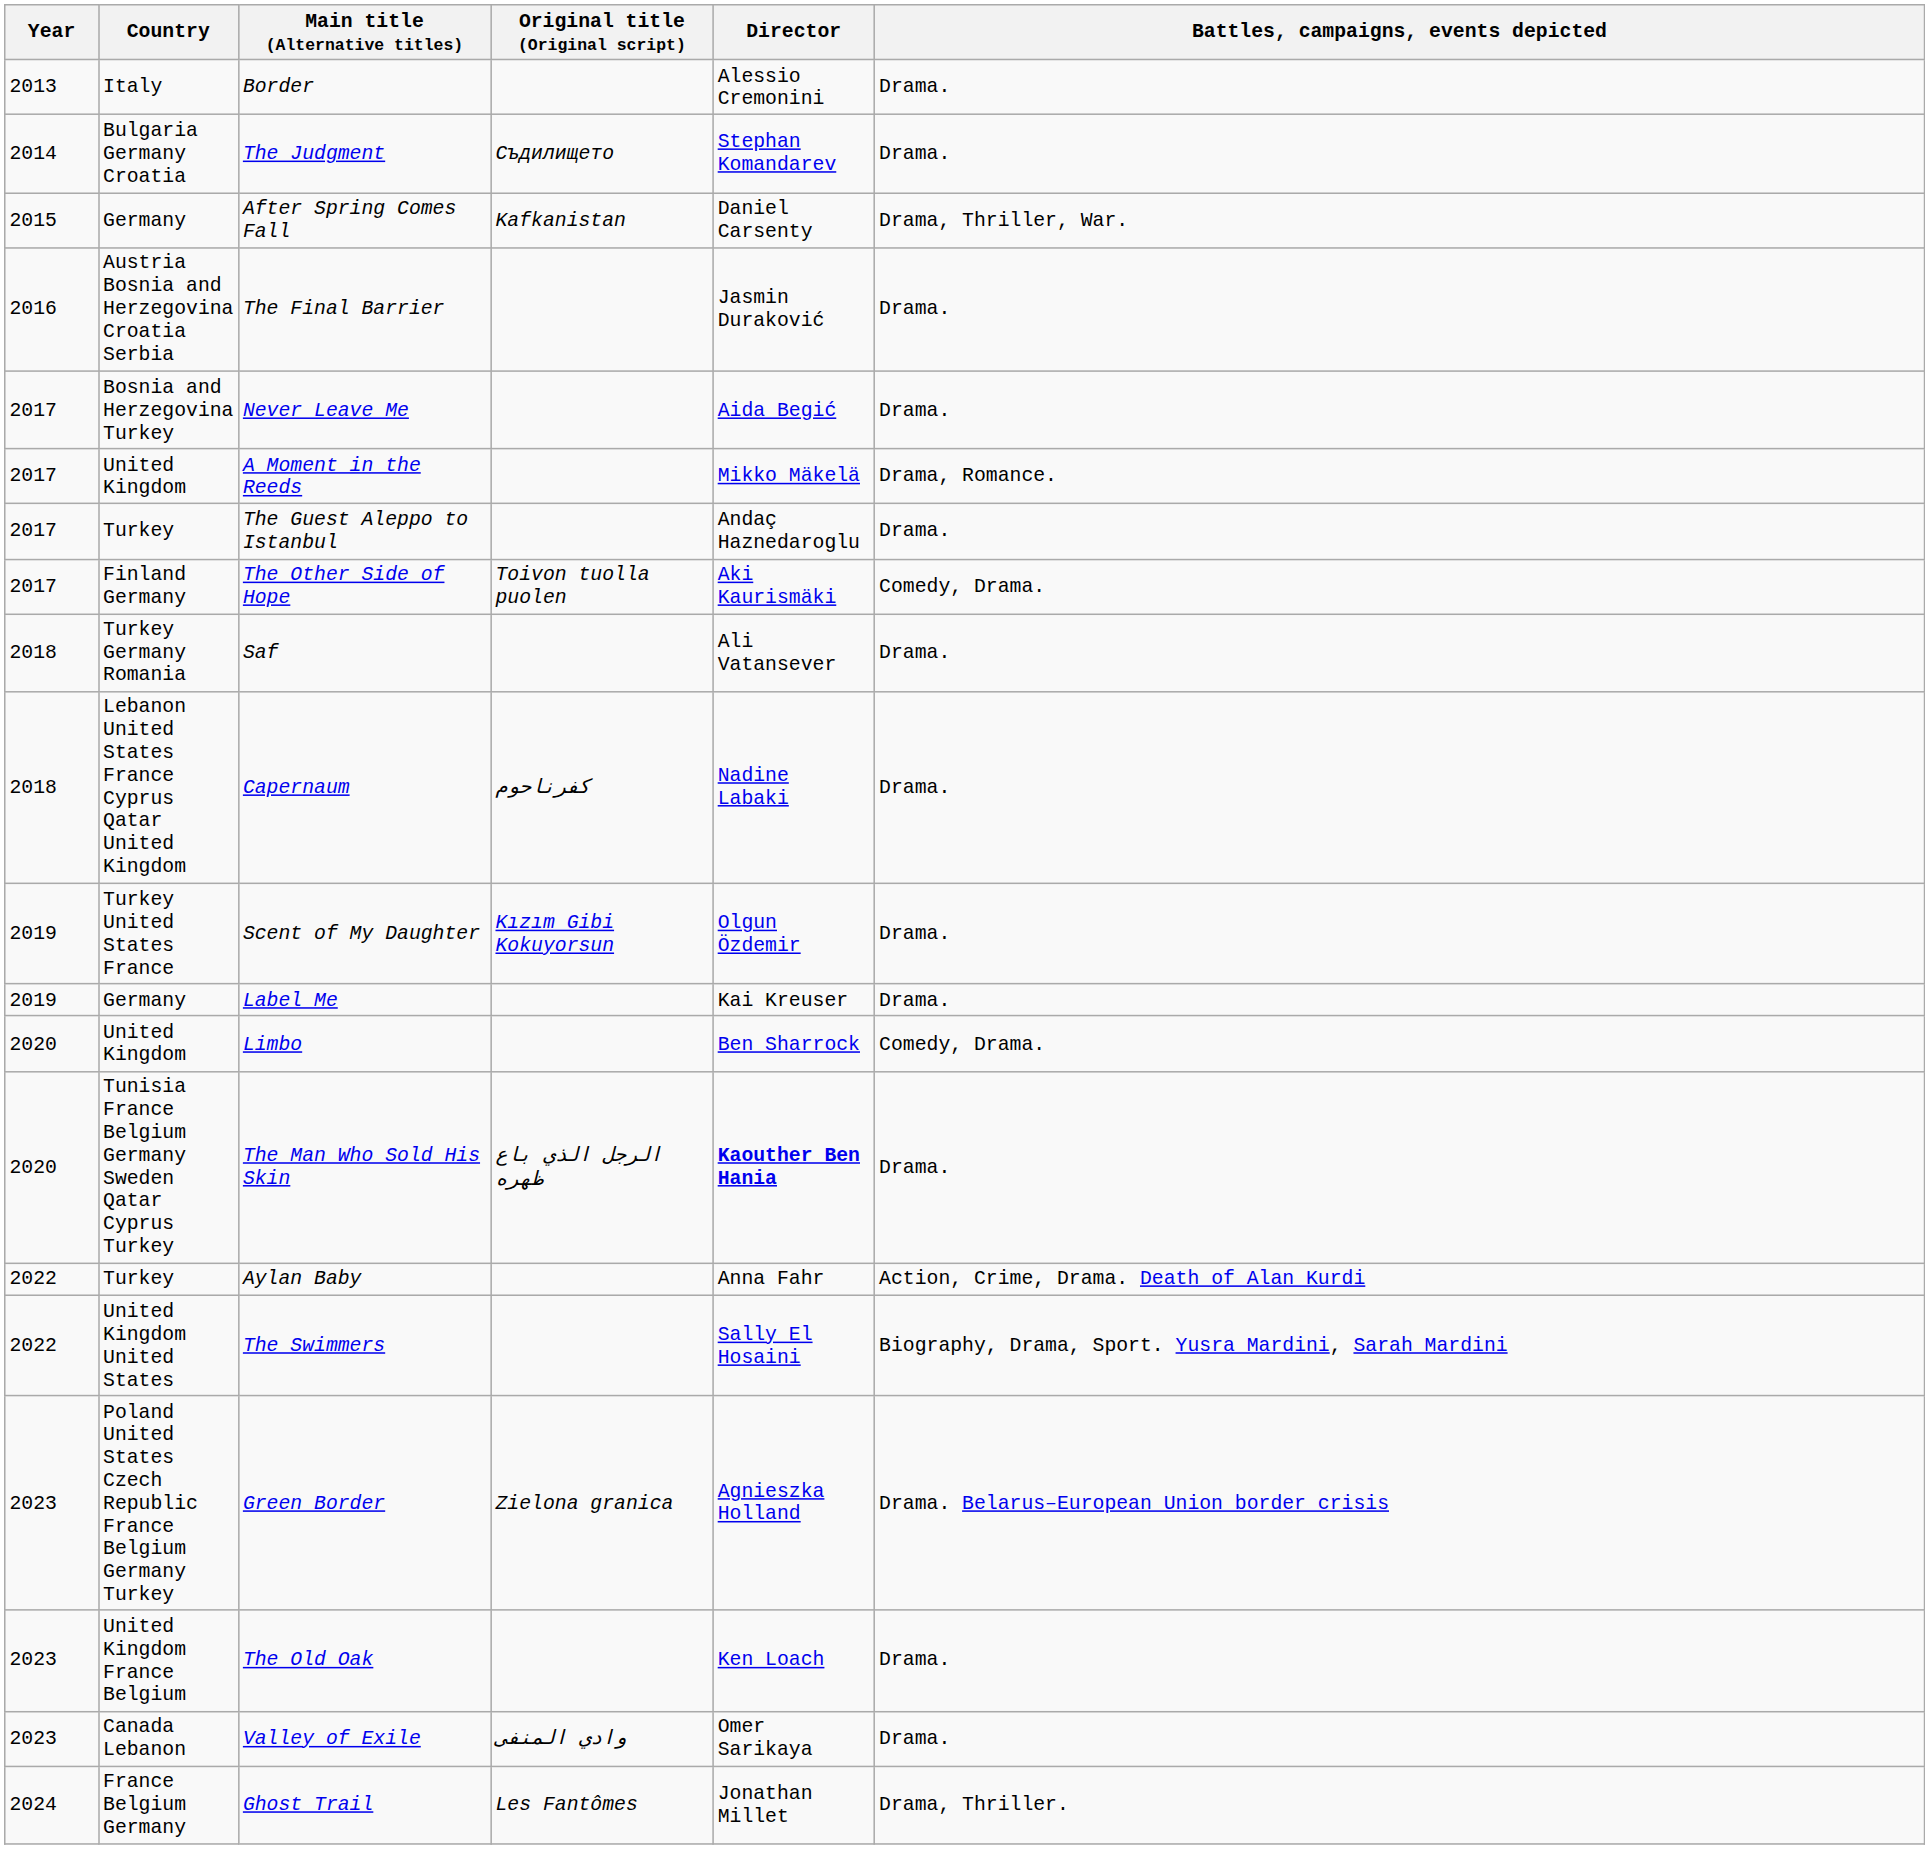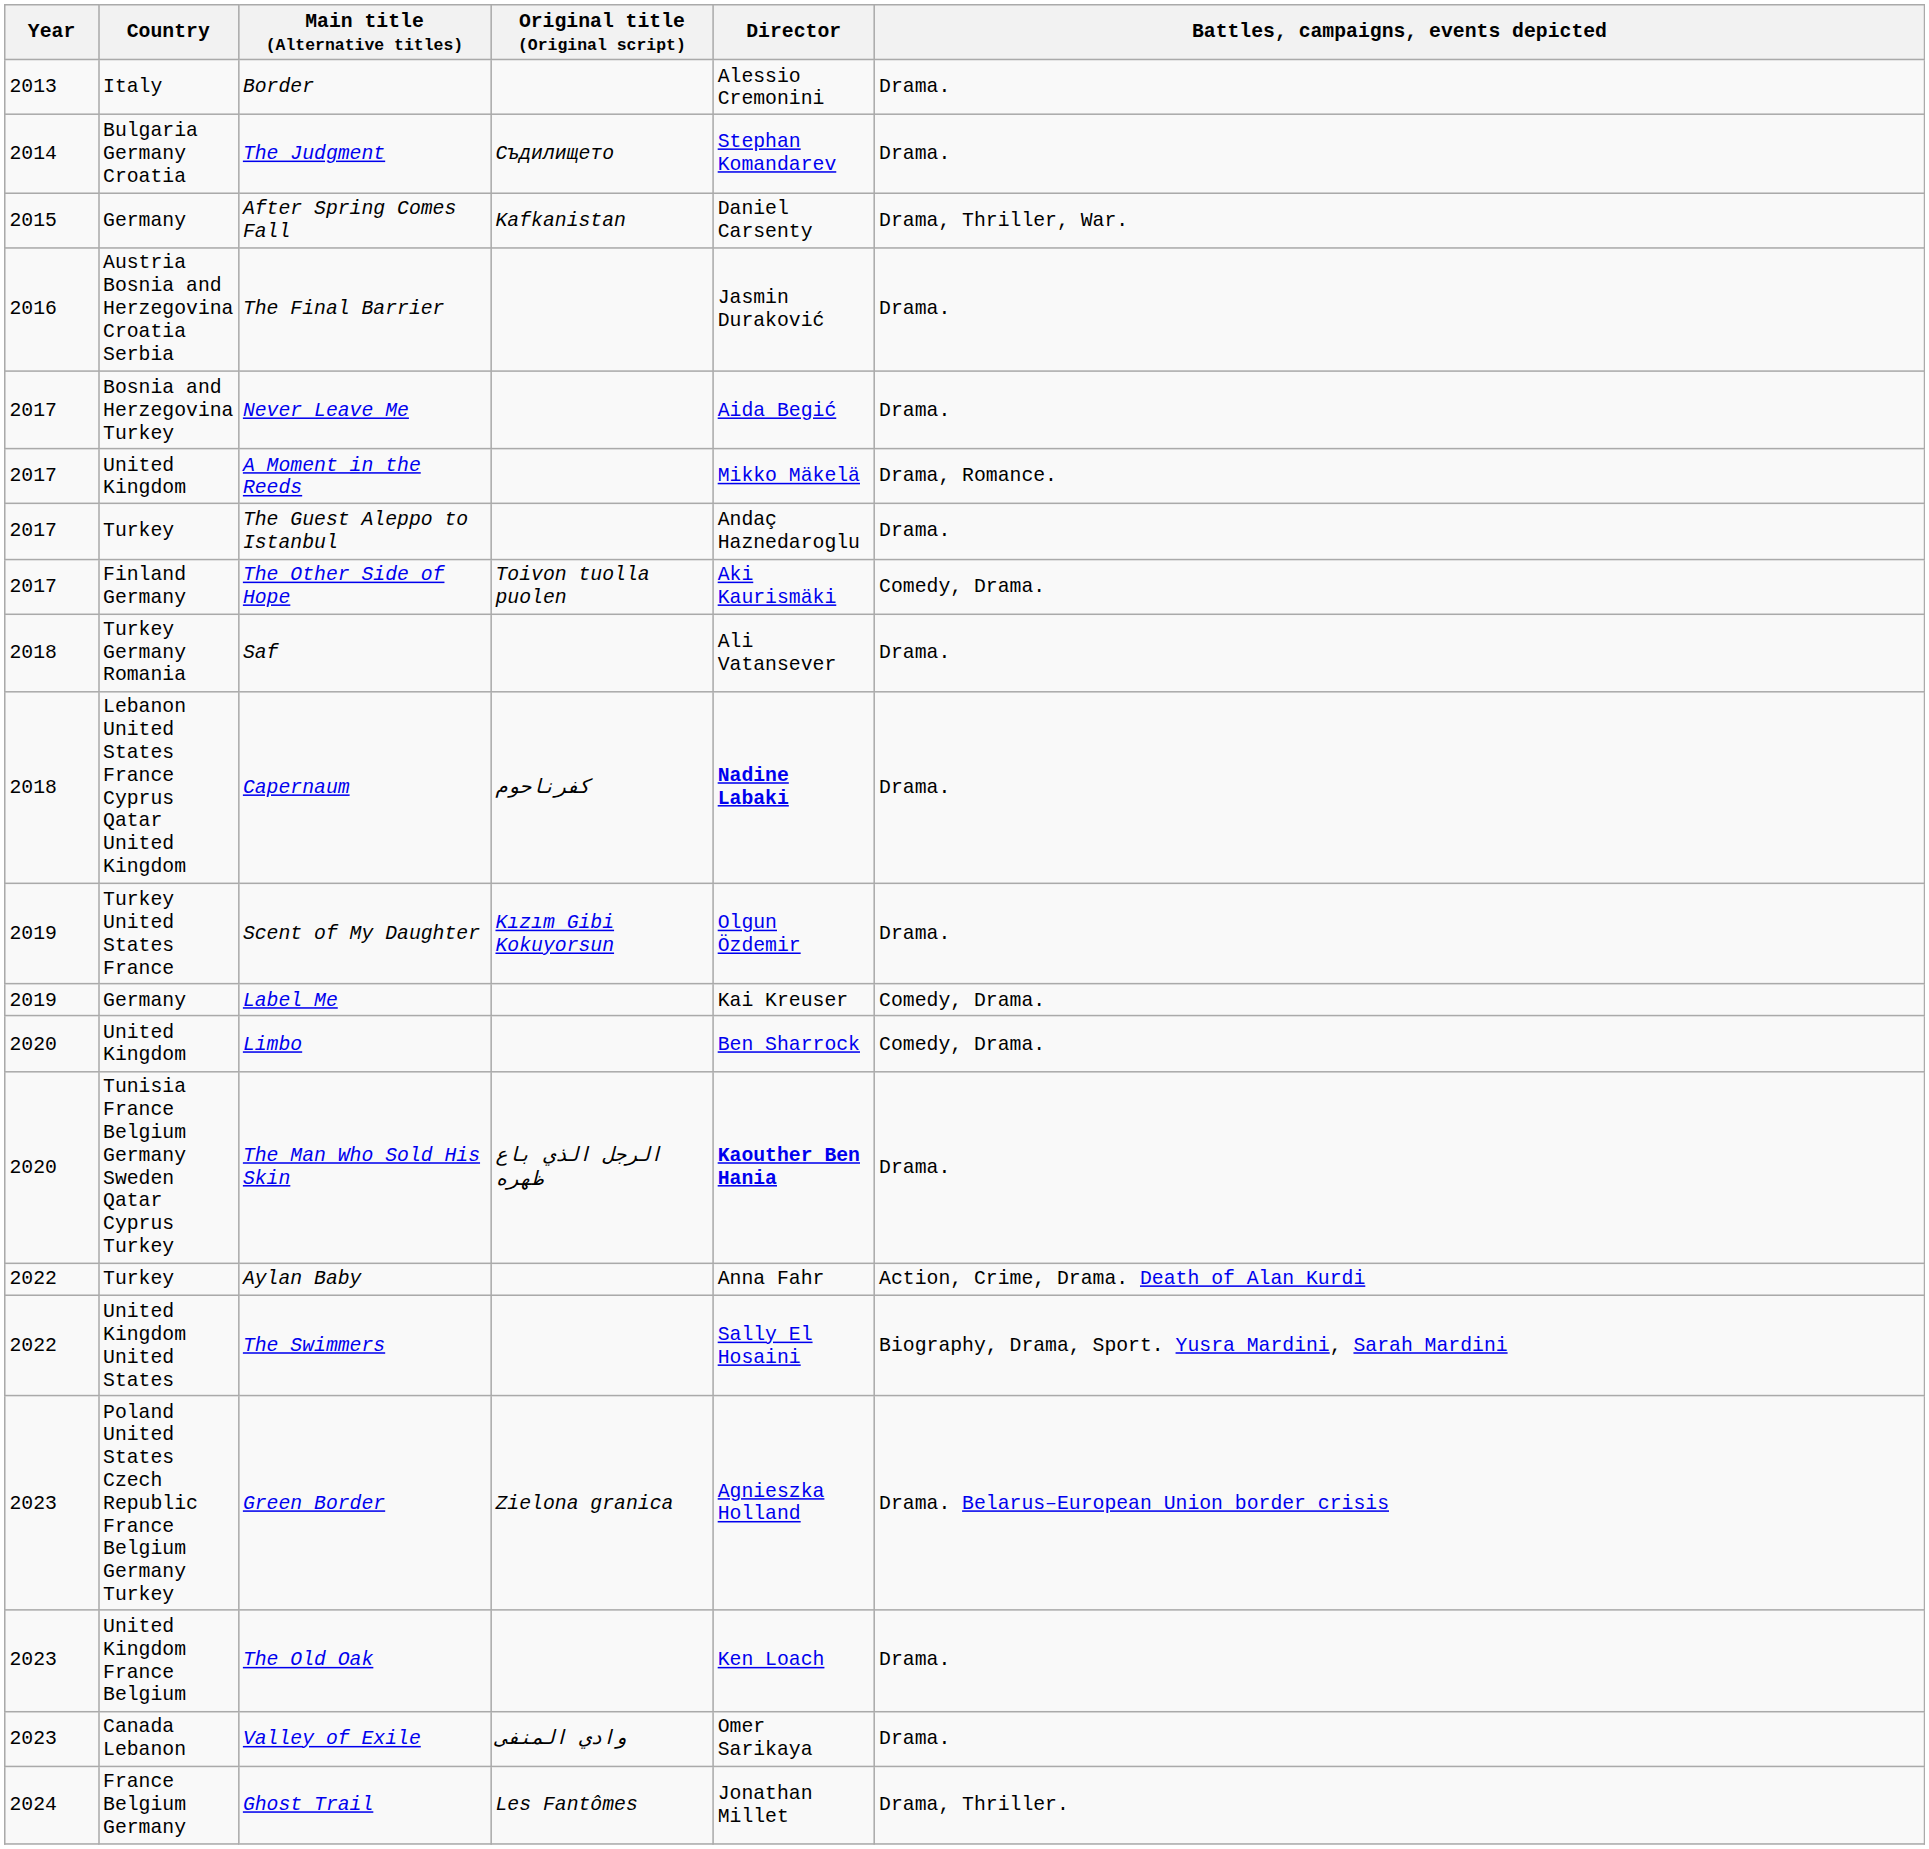(753, 788) normal -> (753, 788) bold
(915, 1000) Drama. -> (962, 1000) Comedy, Drama.
